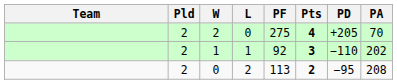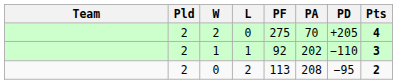columns swapped: (376, 14) <-> (312, 14)
